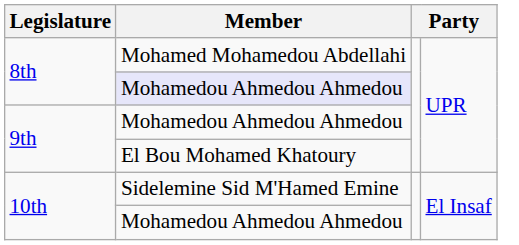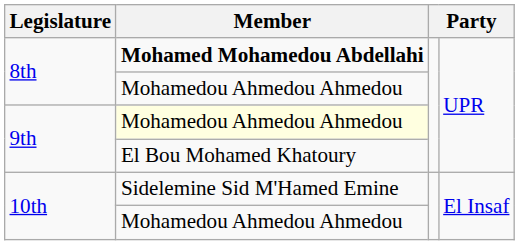(263, 54) normal -> (272, 54) bold
(262, 88) lavender background -> (262, 88) no background
(262, 121) no background -> (262, 121) lightyellow background
